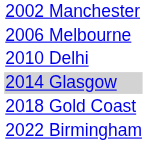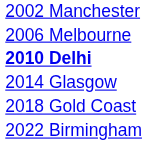(47, 58) normal -> (48, 58) bold
(61, 82) lightgrey background -> (61, 82) no background
